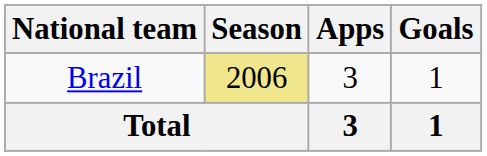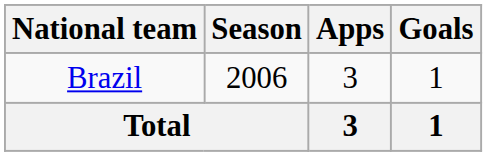(257, 77) khaki background -> (257, 77) no background
